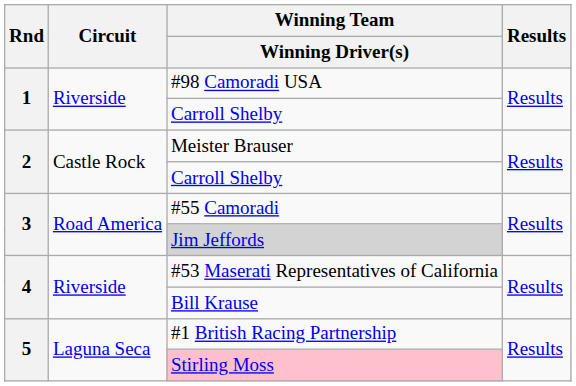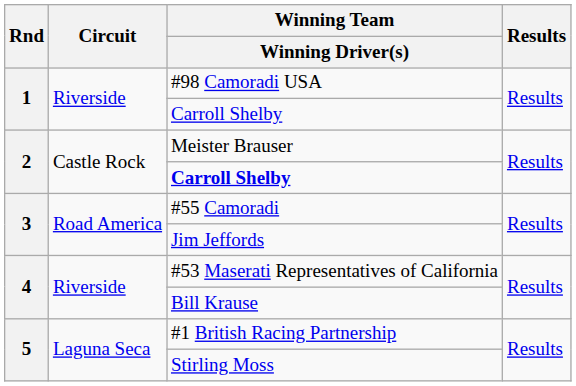(227, 177) normal -> (231, 177) bold
(218, 240) lightgrey background -> (218, 240) no background
(222, 365) pink background -> (222, 365) no background
